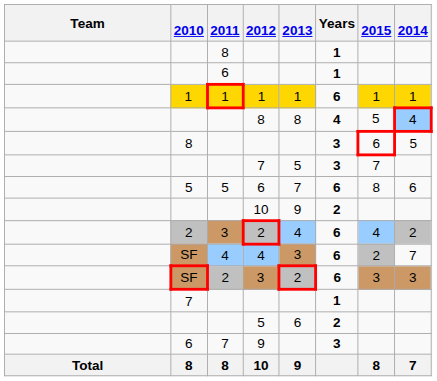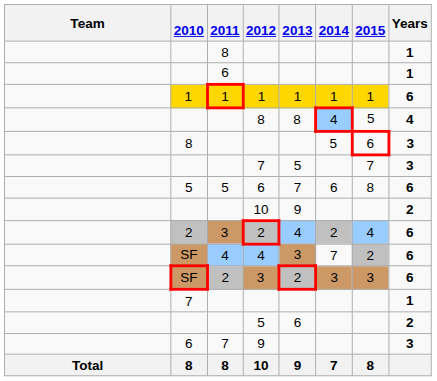columns swapped: (413, 31) <-> (337, 23)
